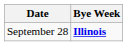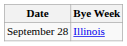(90, 32) bold -> (89, 32) normal
